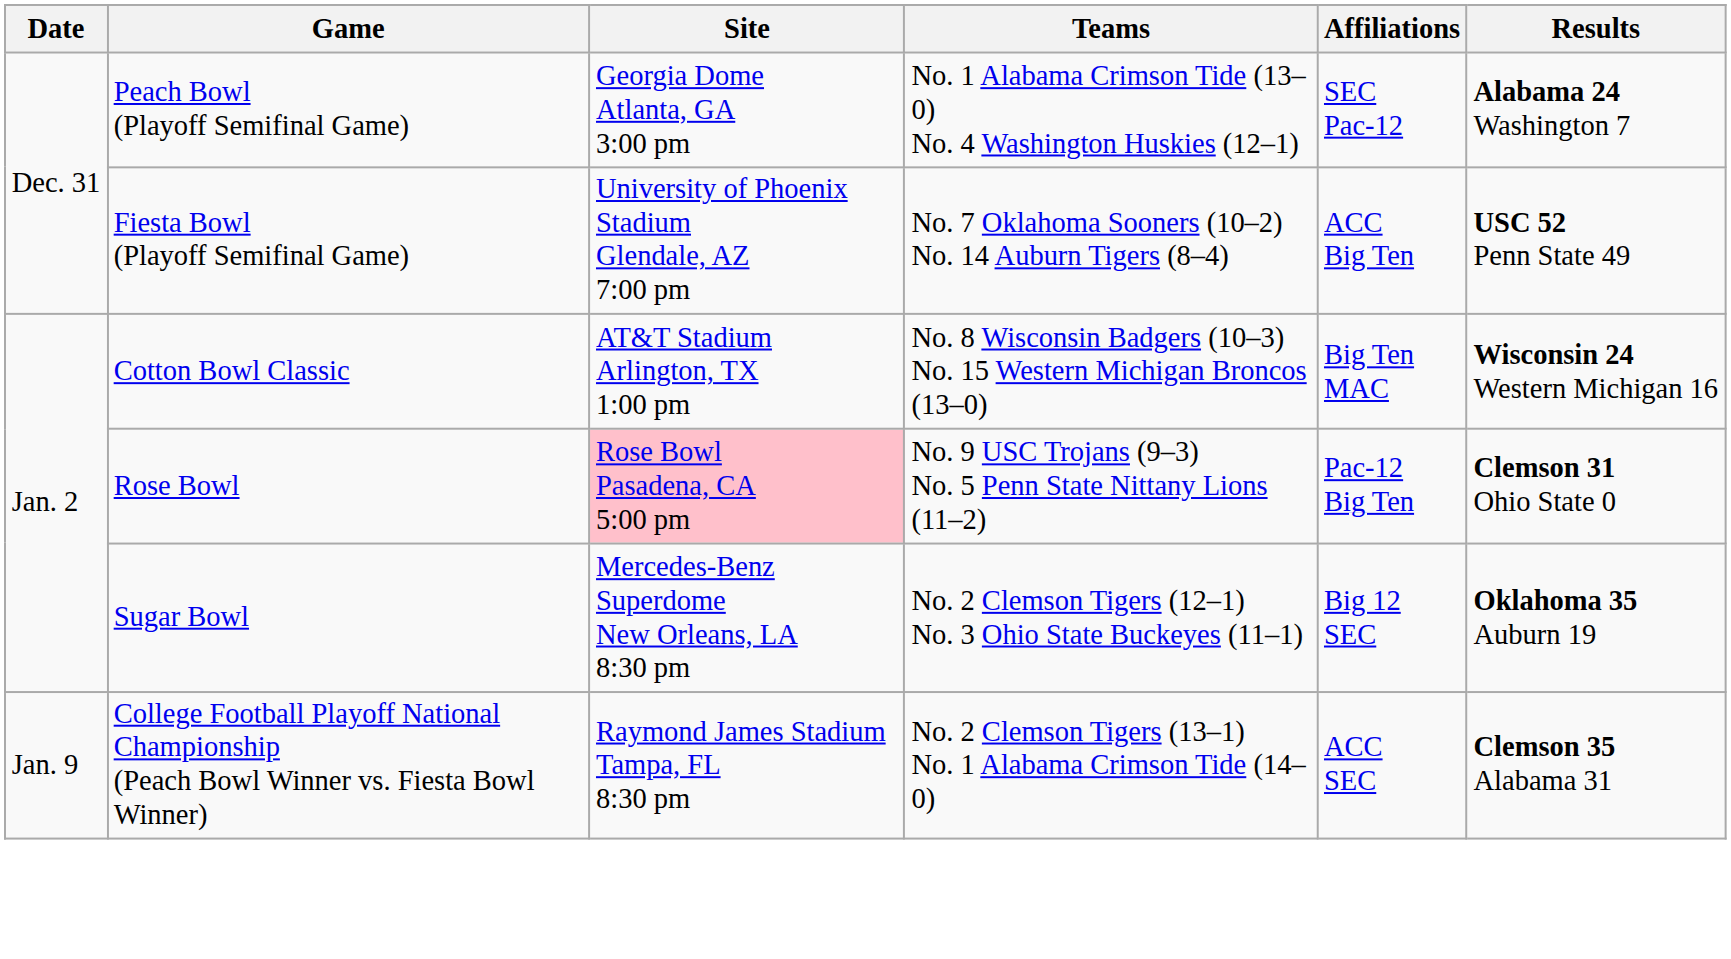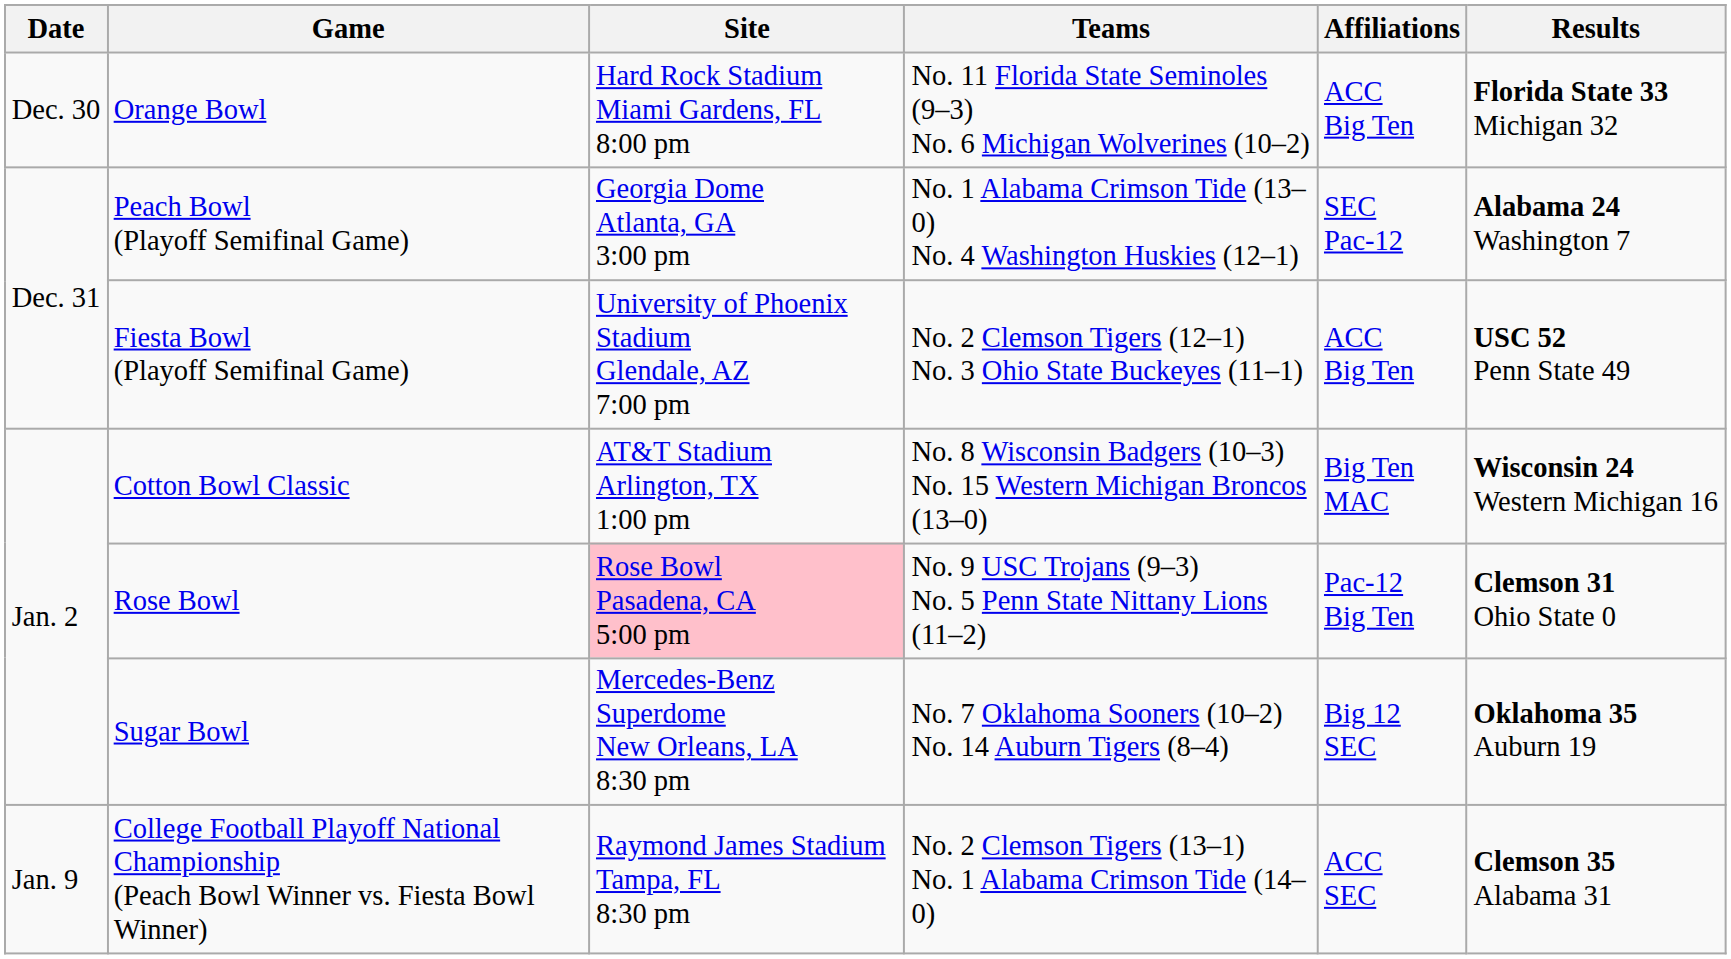+ row: (190, 109)
(1097, 240) No. 7 Oklahoma Sooners (10–2) No. 14 Auburn Tigers (8–4) -> (1107, 354) No. 2 Clemson Tigers (12–1) No. 3 Ohio State Buckeyes (11–1)
(1107, 616) No. 2 Clemson Tigers (12–1) No. 3 Ohio State Buckeyes (11–1) -> (1097, 731) No. 7 Oklahoma Sooners (10–2) No. 14 Auburn Tigers (8–4)
